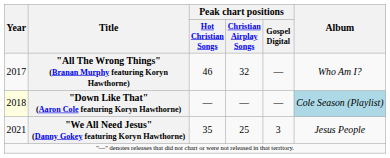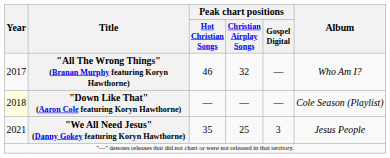(340, 103) lightblue background -> (340, 103) no background
